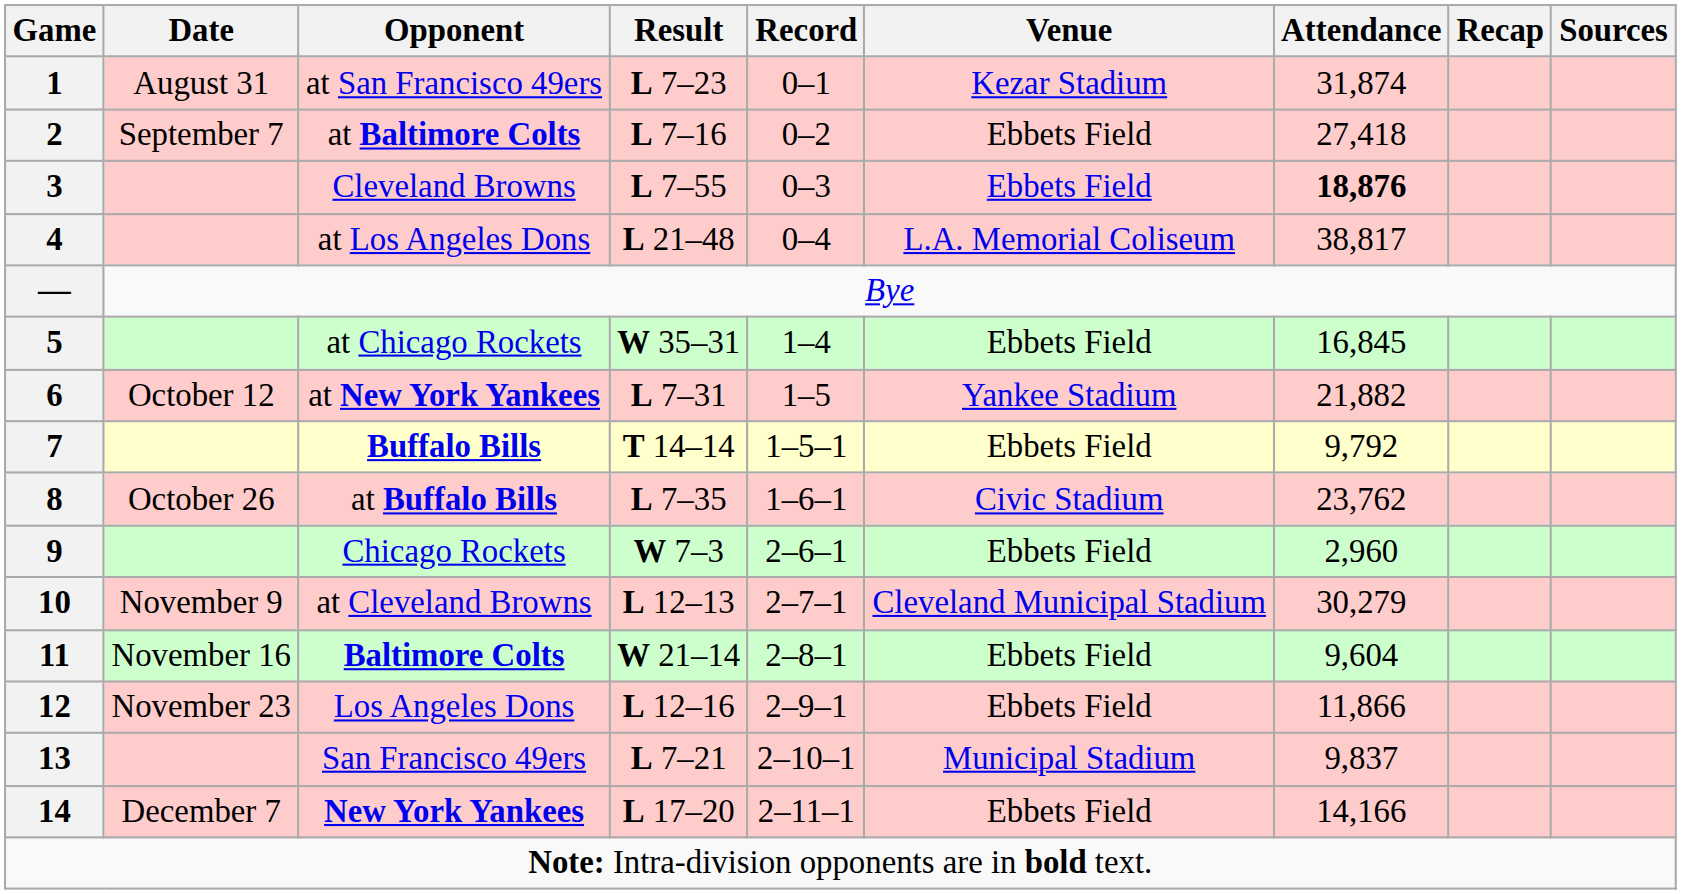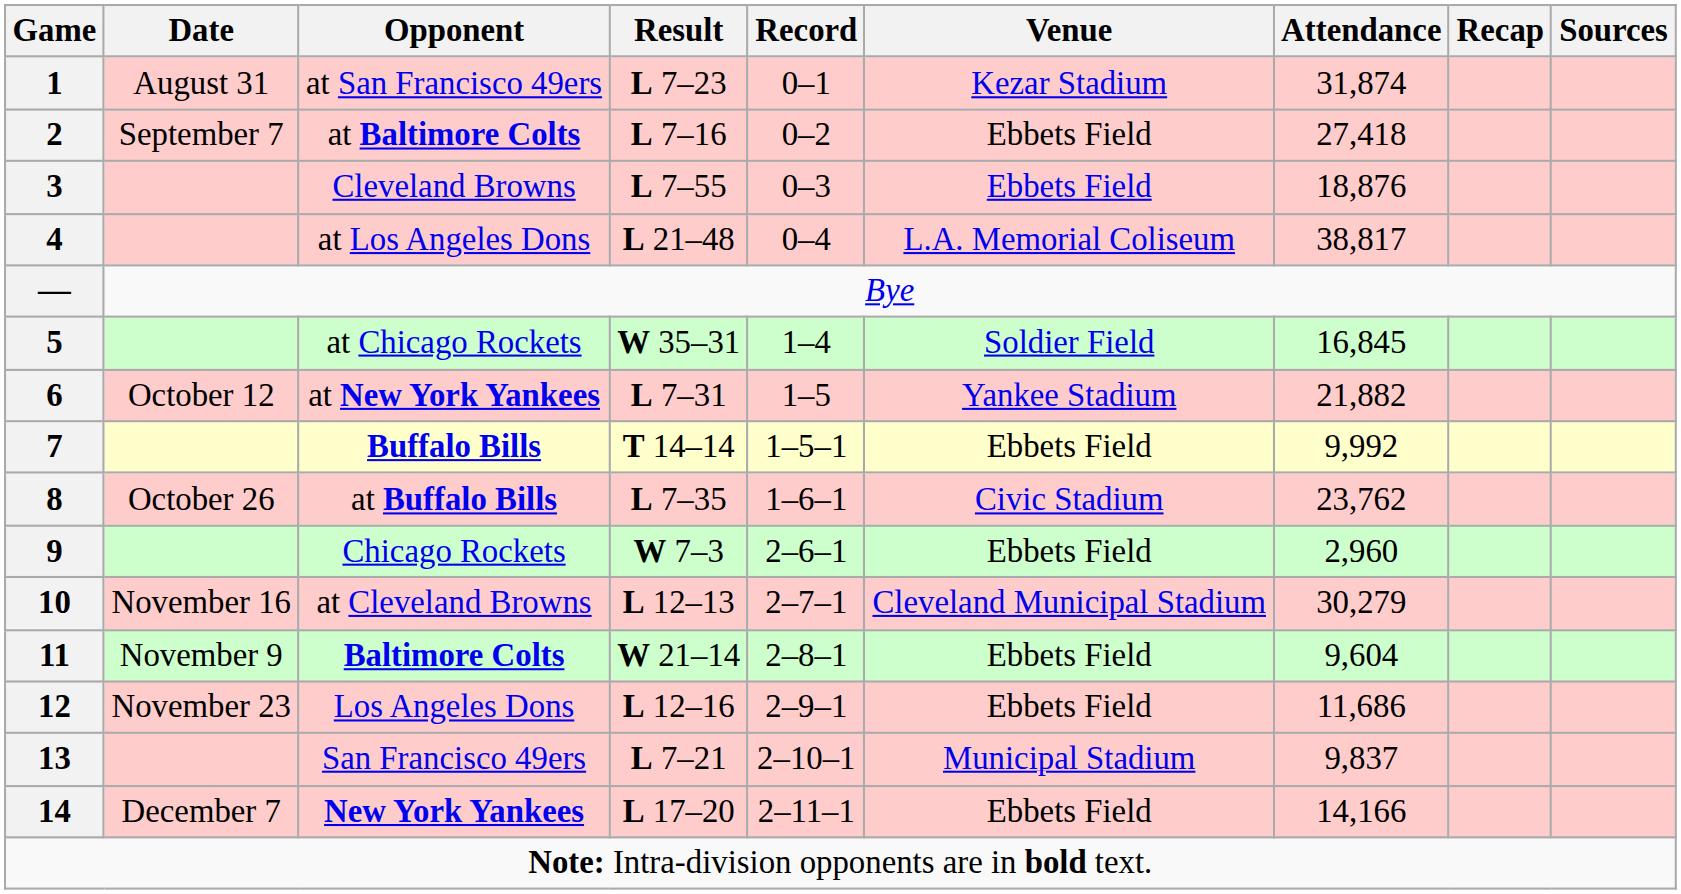(1361, 186) bold -> (1361, 186) normal
(1069, 342) Ebbets Field -> (1069, 342) Soldier Field
(1361, 446) 9,792 -> (1361, 446) 9,992
(201, 602) November 9 -> (201, 602) November 16
(201, 654) November 16 -> (201, 654) November 9
(1361, 706) 11,866 -> (1361, 706) 11,686
